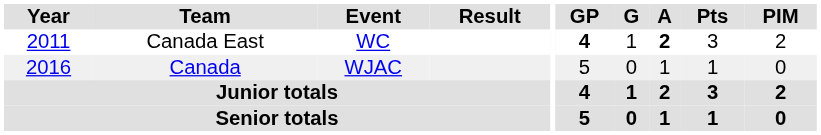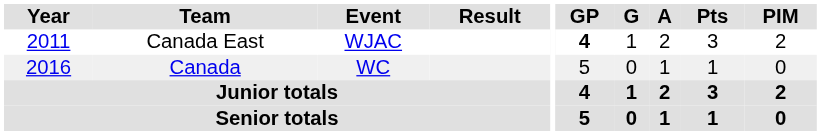(373, 41) WC -> (373, 41) WJAC
(665, 41) bold -> (665, 41) normal
(373, 67) WJAC -> (373, 67) WC
